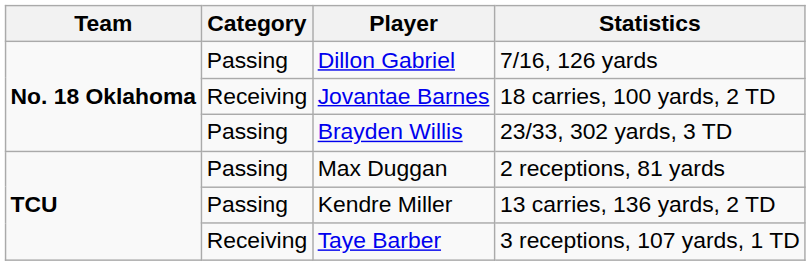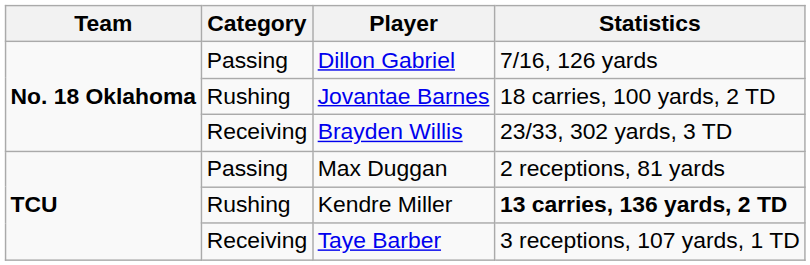(257, 96) Receiving -> (249, 96) Rushing
(247, 132) Passing -> (257, 132) Receiving
(247, 204) Passing -> (249, 204) Rushing
(638, 204) normal -> (644, 204) bold
